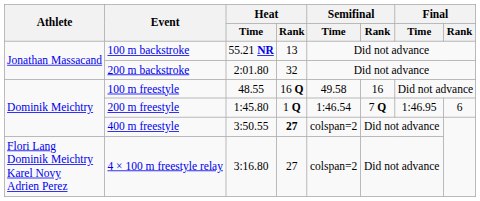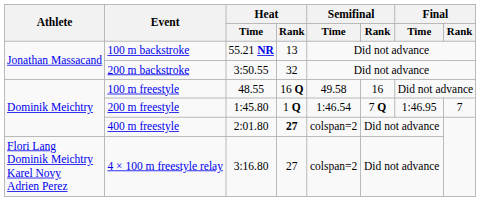(251, 70) 2:01.80 -> (251, 70) 3:50.55
(460, 108) 6 -> (460, 108) 7
(251, 127) 3:50.55 -> (251, 127) 2:01.80
